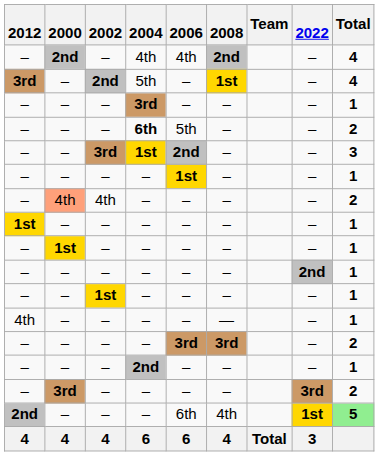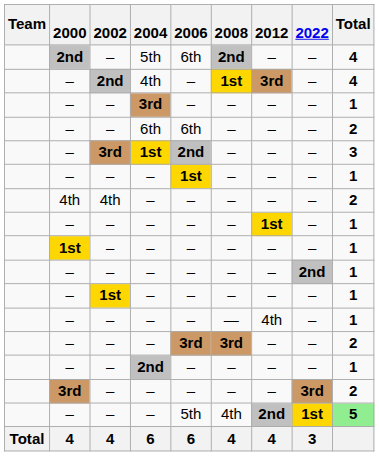columns swapped: (269, 24) <-> (25, 33)
(146, 57) 4th -> (151, 57) 5th
(186, 57) 4th -> (191, 57) 6th
(146, 81) 5th -> (151, 81) 4th
(146, 128) bold -> (151, 128) normal
(186, 128) 5th -> (191, 128) 6th
(65, 200) lightsalmon background -> (70, 200) no background
(186, 414) 6th -> (191, 414) 5th
